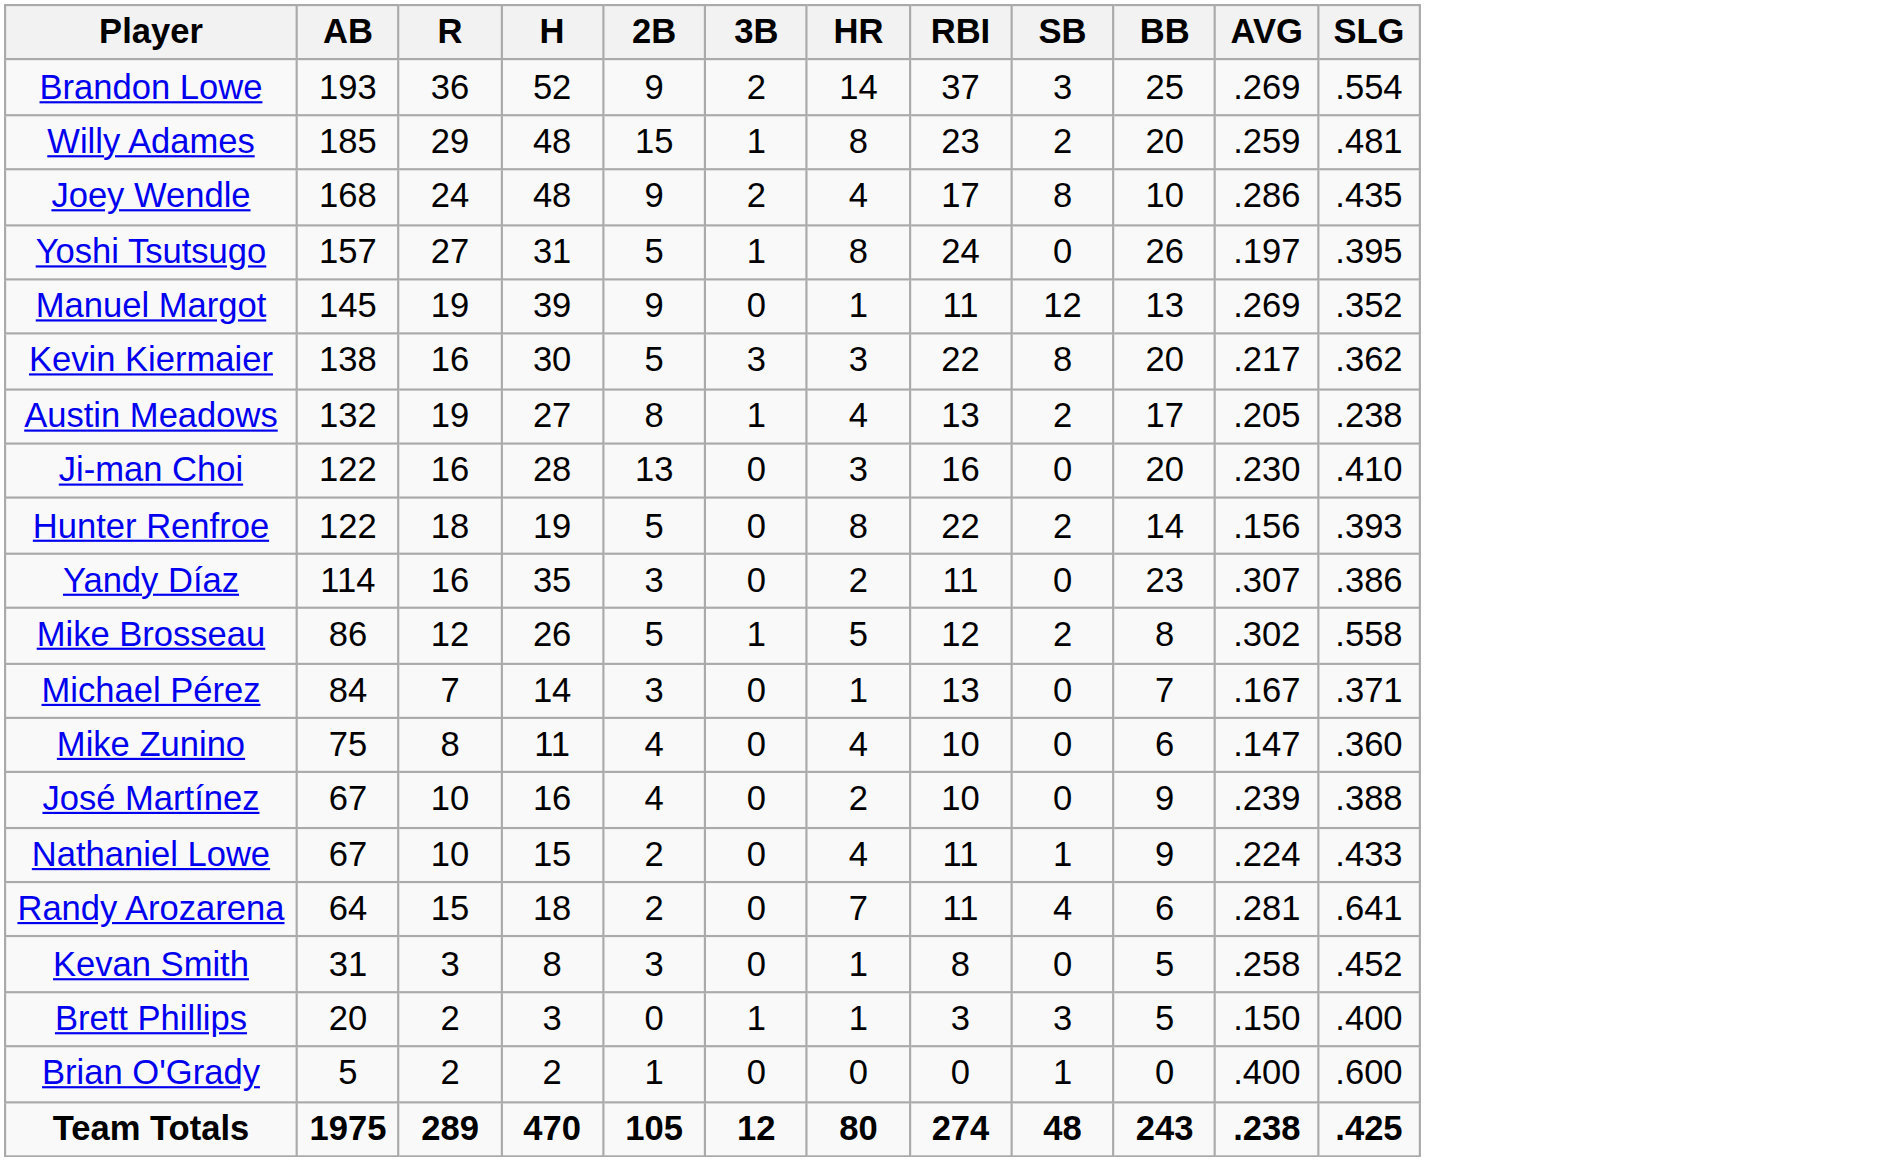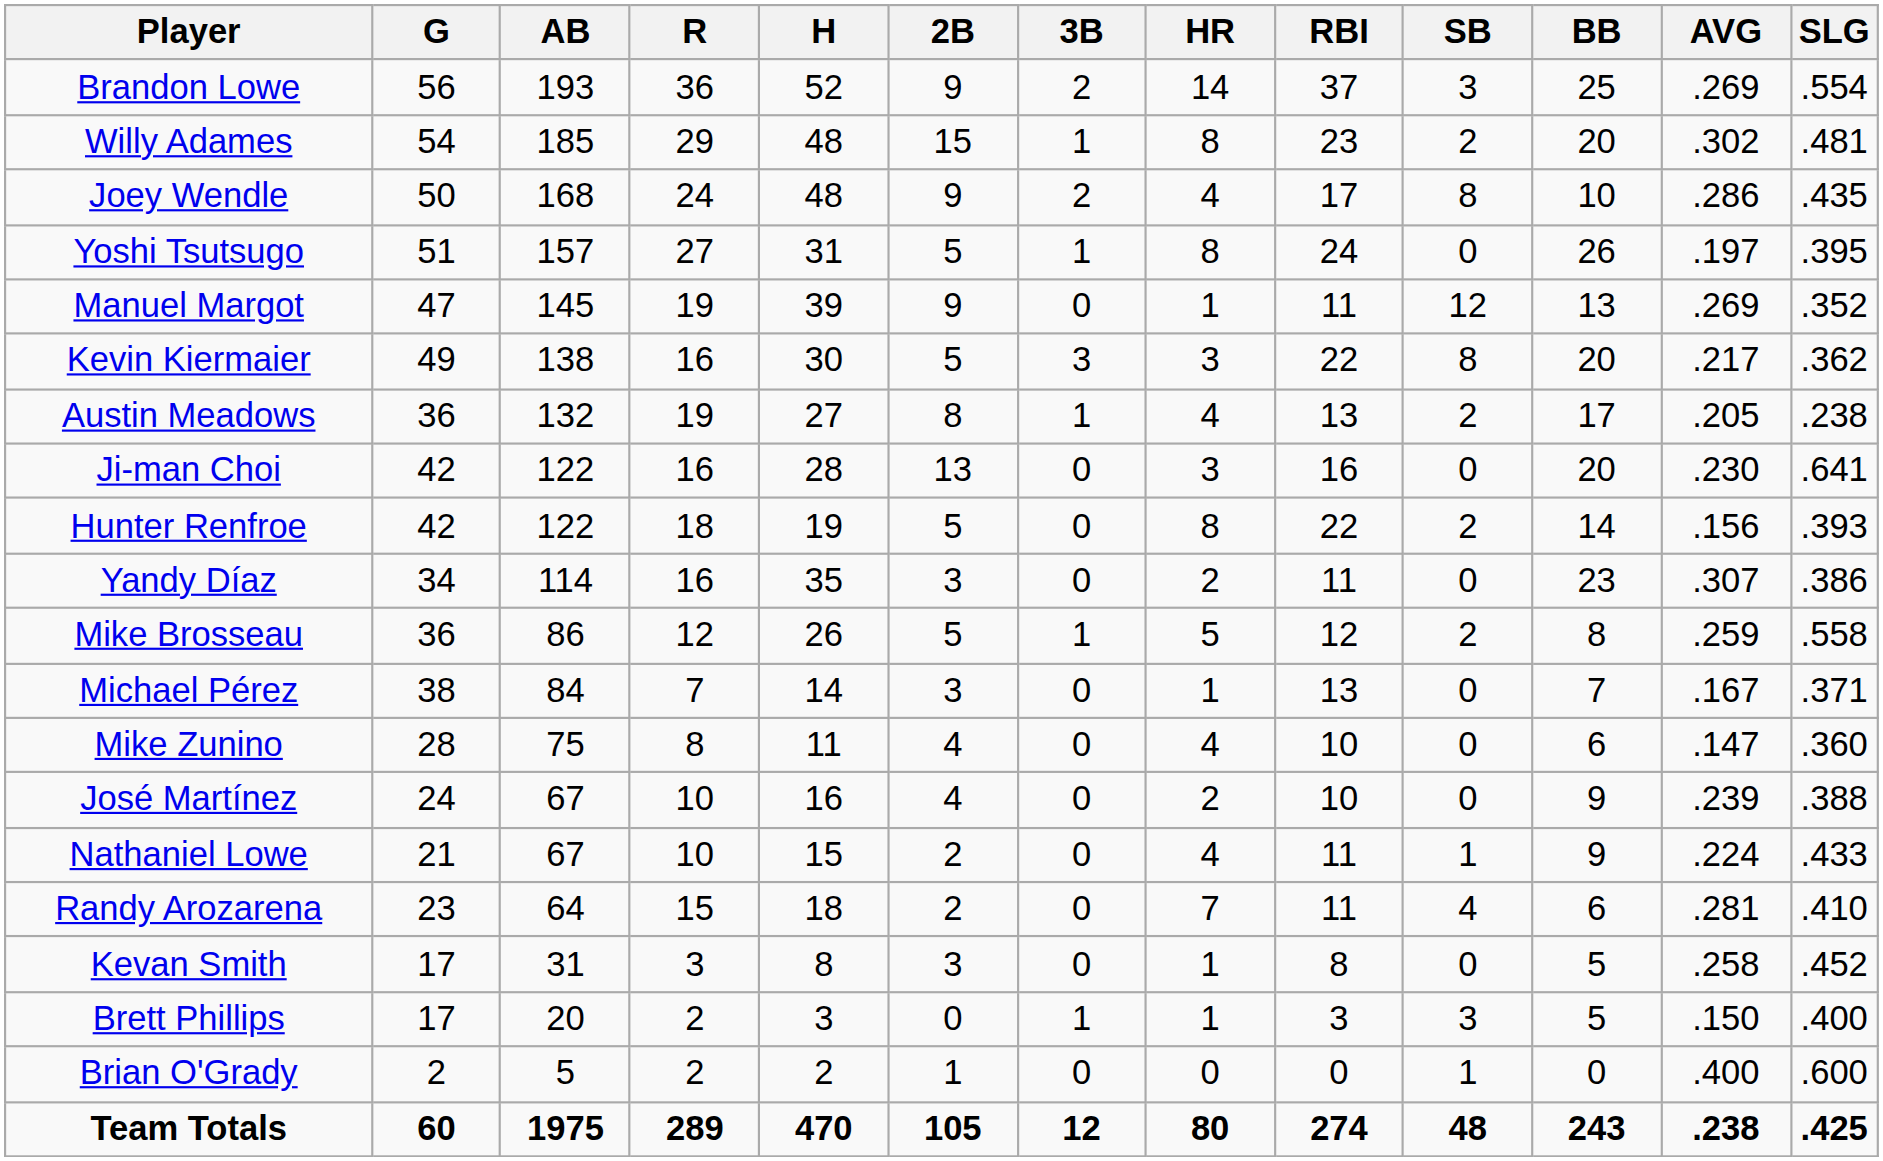+ column: (436, 31)
(1267, 141) .259 -> (1726, 141) .302
(1369, 470) .410 -> (1834, 470) .641
(1267, 634) .302 -> (1726, 634) .259
(1369, 908) .641 -> (1834, 908) .410
